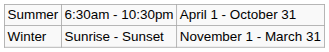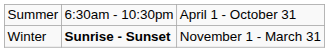(114, 36) normal -> (118, 36) bold
